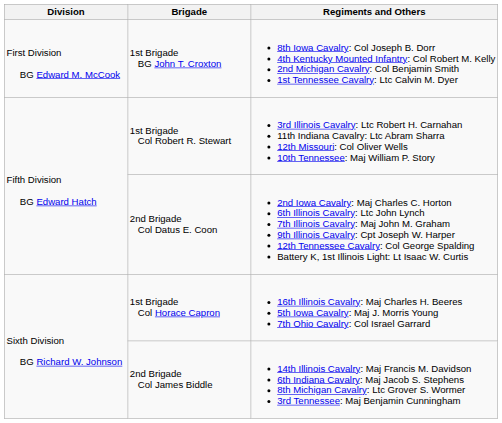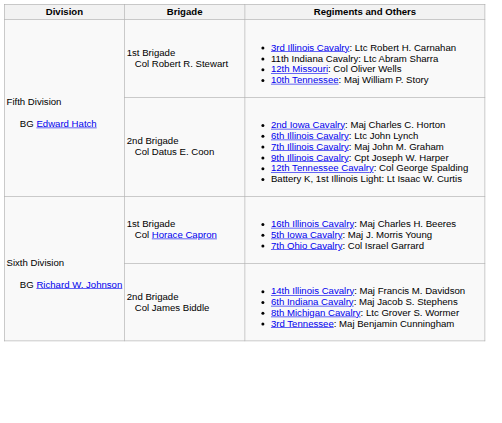- row: (176, 58)
